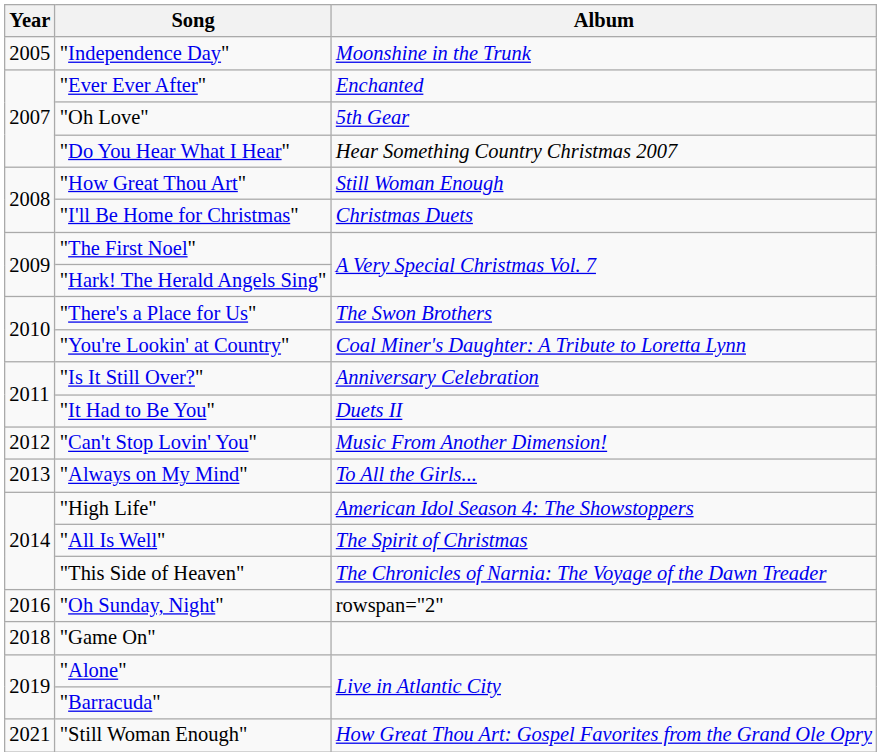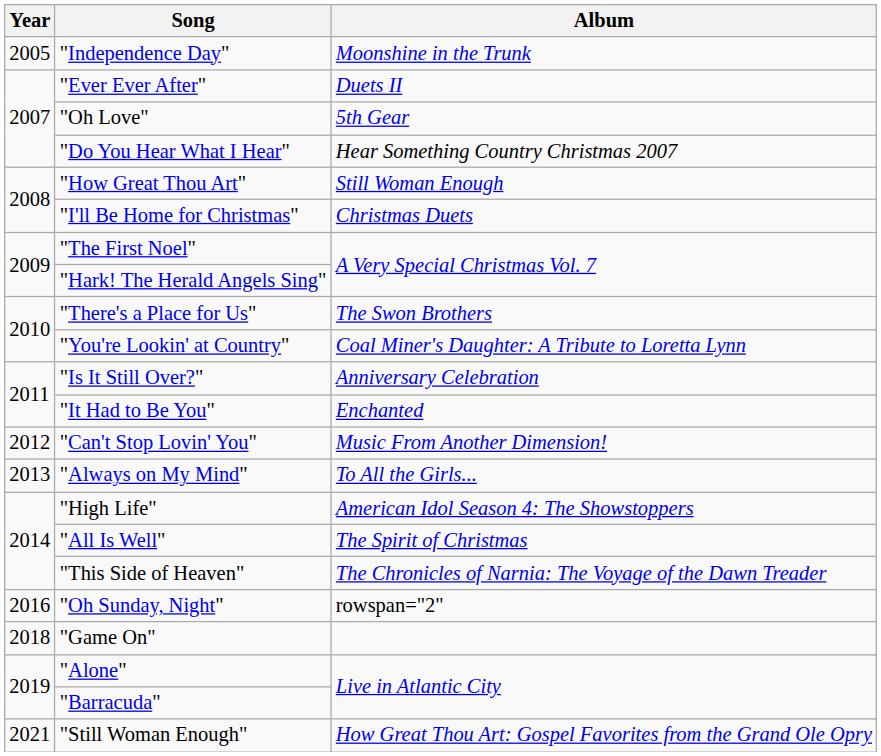(380, 85) Enchanted -> (369, 85) Duets II
(369, 410) Duets II -> (380, 410) Enchanted
